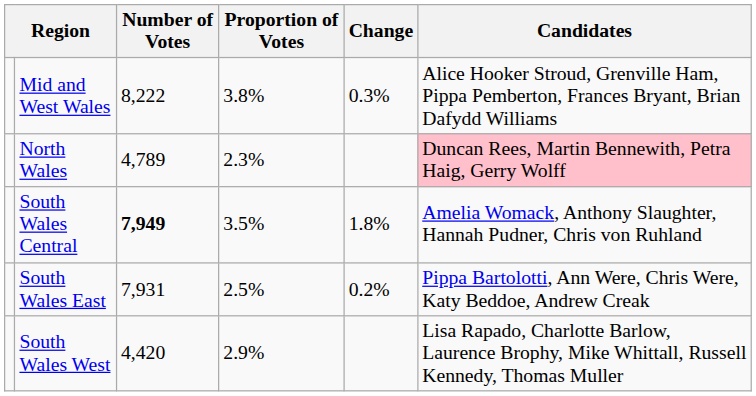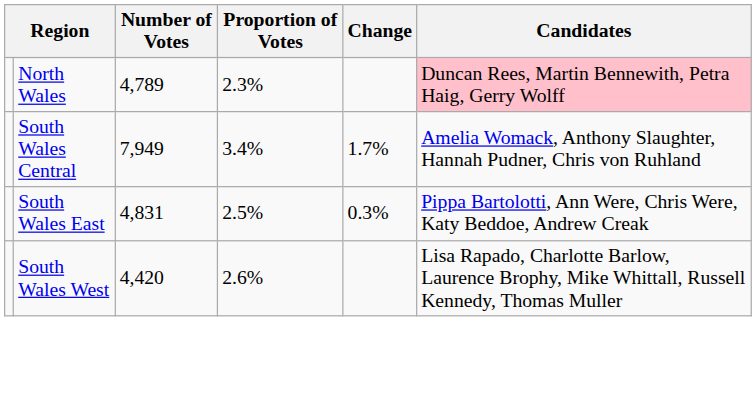- row: (65, 95)
(143, 224) bold -> (142, 148) normal
(244, 224) 3.5% -> (243, 148) 3.4%
(369, 224) 1.8% -> (368, 148) 1.7%
(143, 288) 7,931 -> (142, 213) 4,831
(369, 288) 0.2% -> (368, 213) 0.3%
(244, 353) 2.9% -> (243, 277) 2.6%
